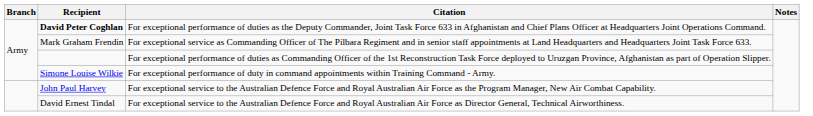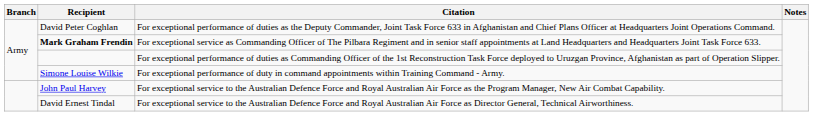(81, 27) bold -> (79, 27) normal
(82, 42) normal -> (86, 42) bold
